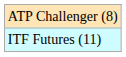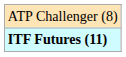(55, 39) normal -> (58, 39) bold
